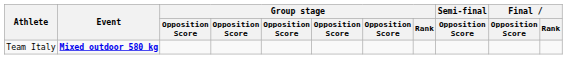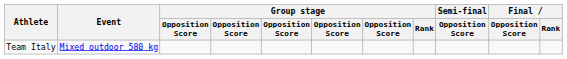(109, 47) bold -> (109, 47) normal
